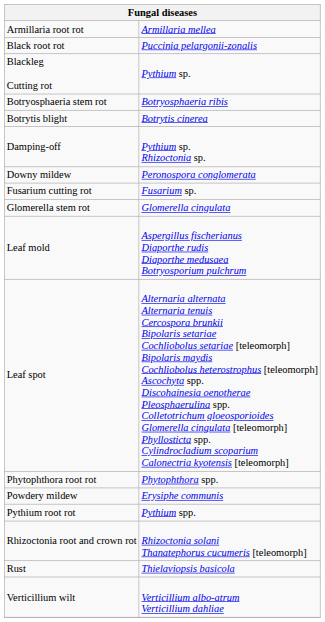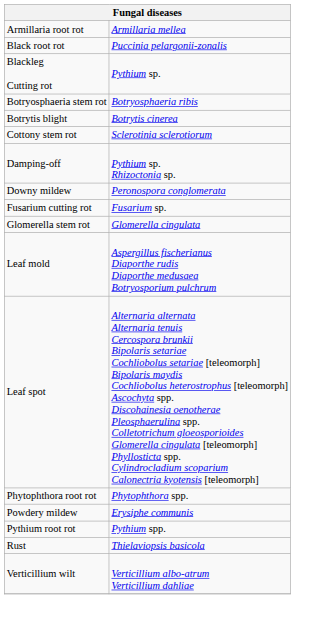+ row: (42, 135)
- row: (72, 540)
